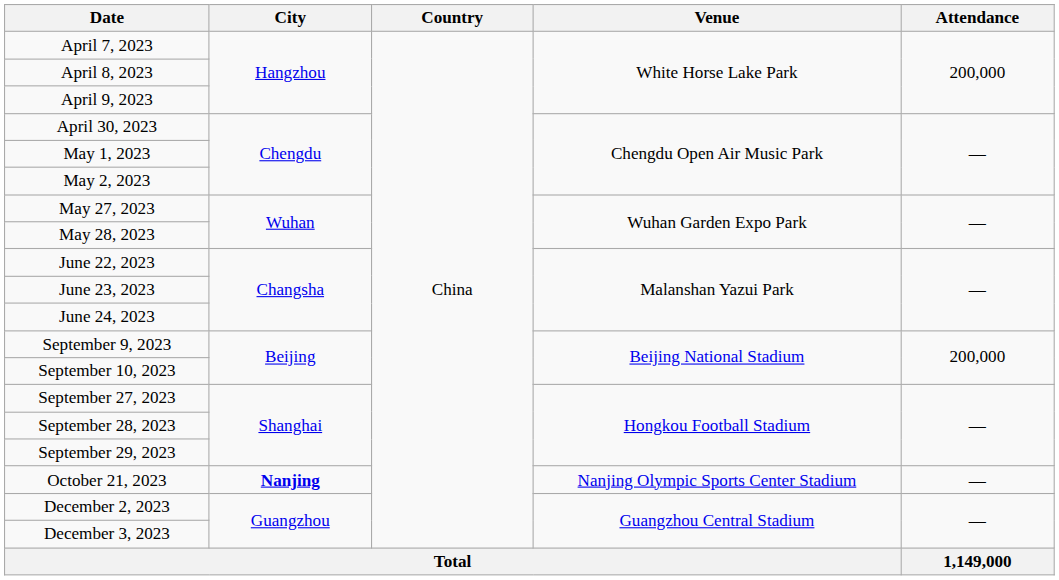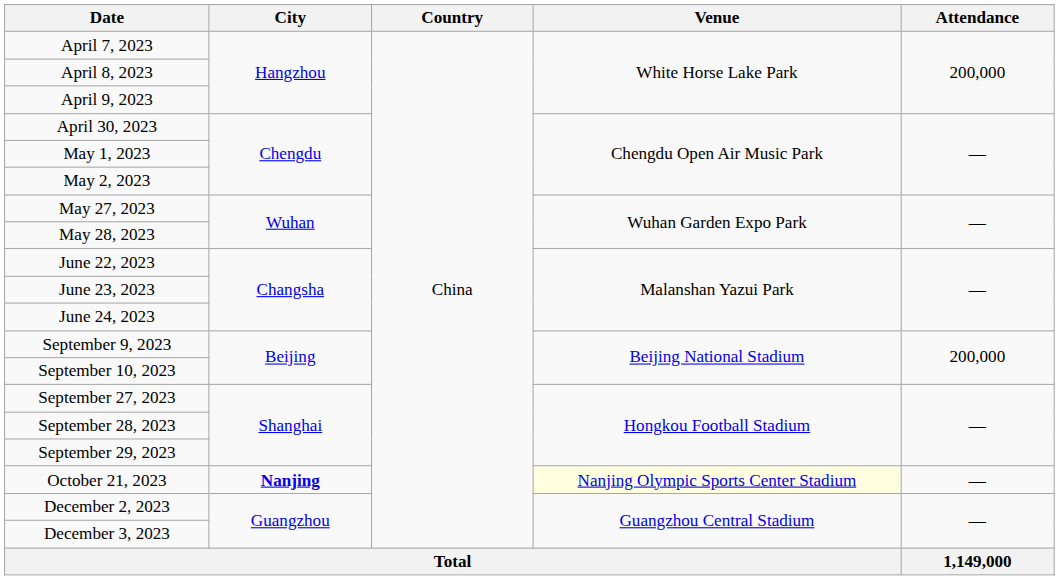(717, 479) no background -> (717, 479) lightyellow background
